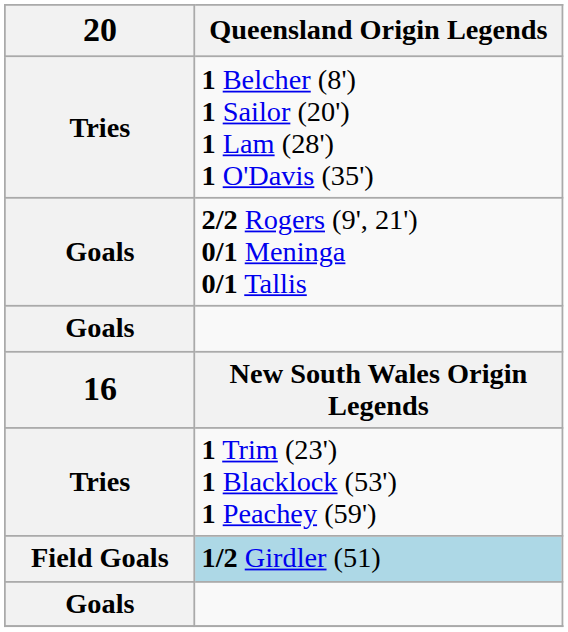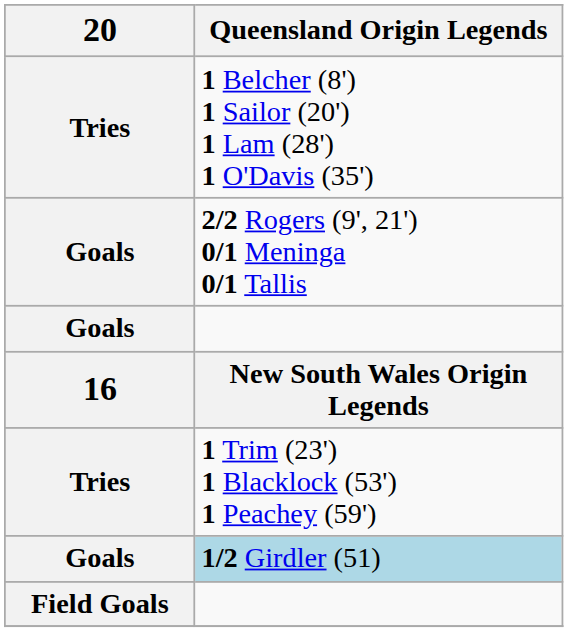(100, 558) Field Goals -> (100, 558) Goals
(100, 603) Goals -> (100, 603) Field Goals
